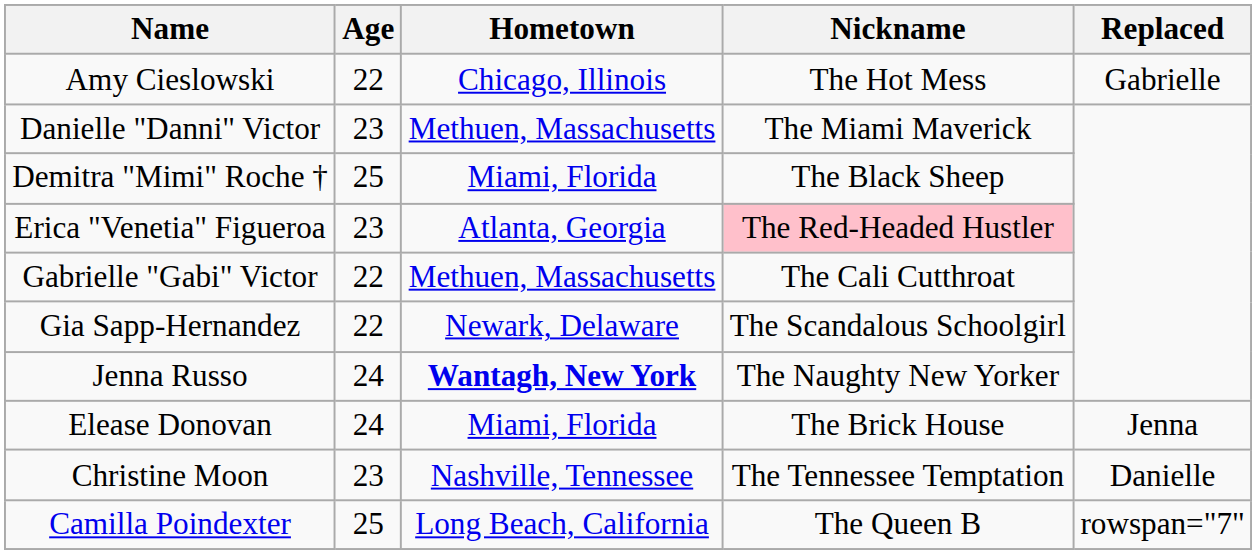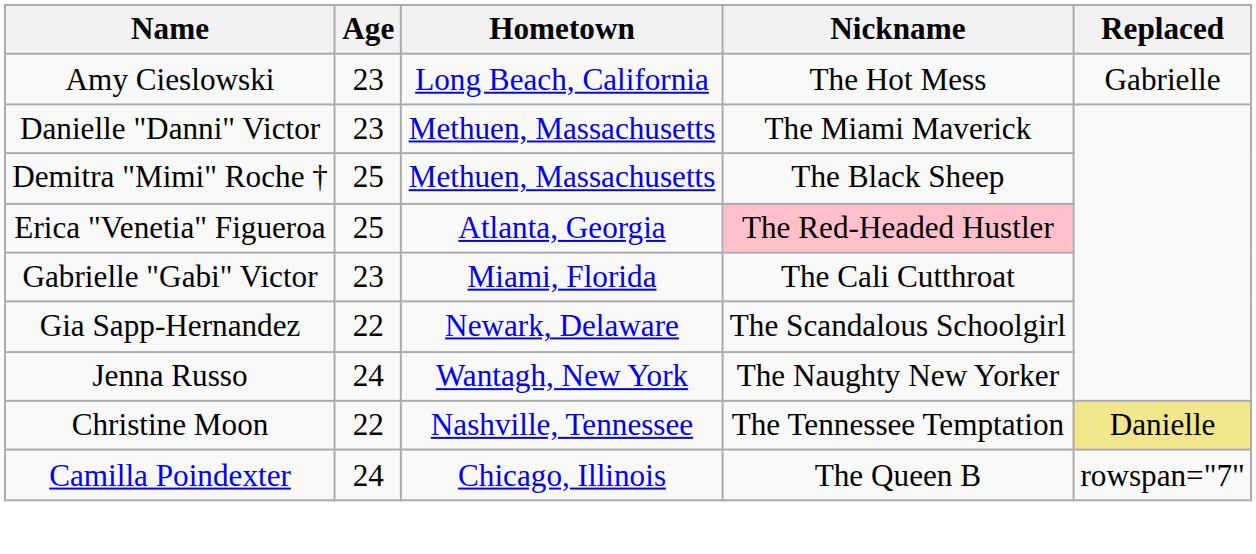(368, 78) 22 -> (368, 78) 23
(562, 78) Chicago, Illinois -> (562, 78) Long Beach, California
(562, 177) Miami, Florida -> (562, 177) Methuen, Massachusetts
(368, 227) 23 -> (368, 227) 25
(368, 276) 22 -> (368, 276) 23
(562, 276) Methuen, Massachusetts -> (562, 276) Miami, Florida
(562, 375) bold -> (562, 375) normal
- row: (170, 425)
(368, 474) 23 -> (368, 425) 22
(1163, 474) no background -> (1163, 425) khaki background
(368, 524) 25 -> (368, 474) 24
(562, 524) Long Beach, California -> (562, 474) Chicago, Illinois
